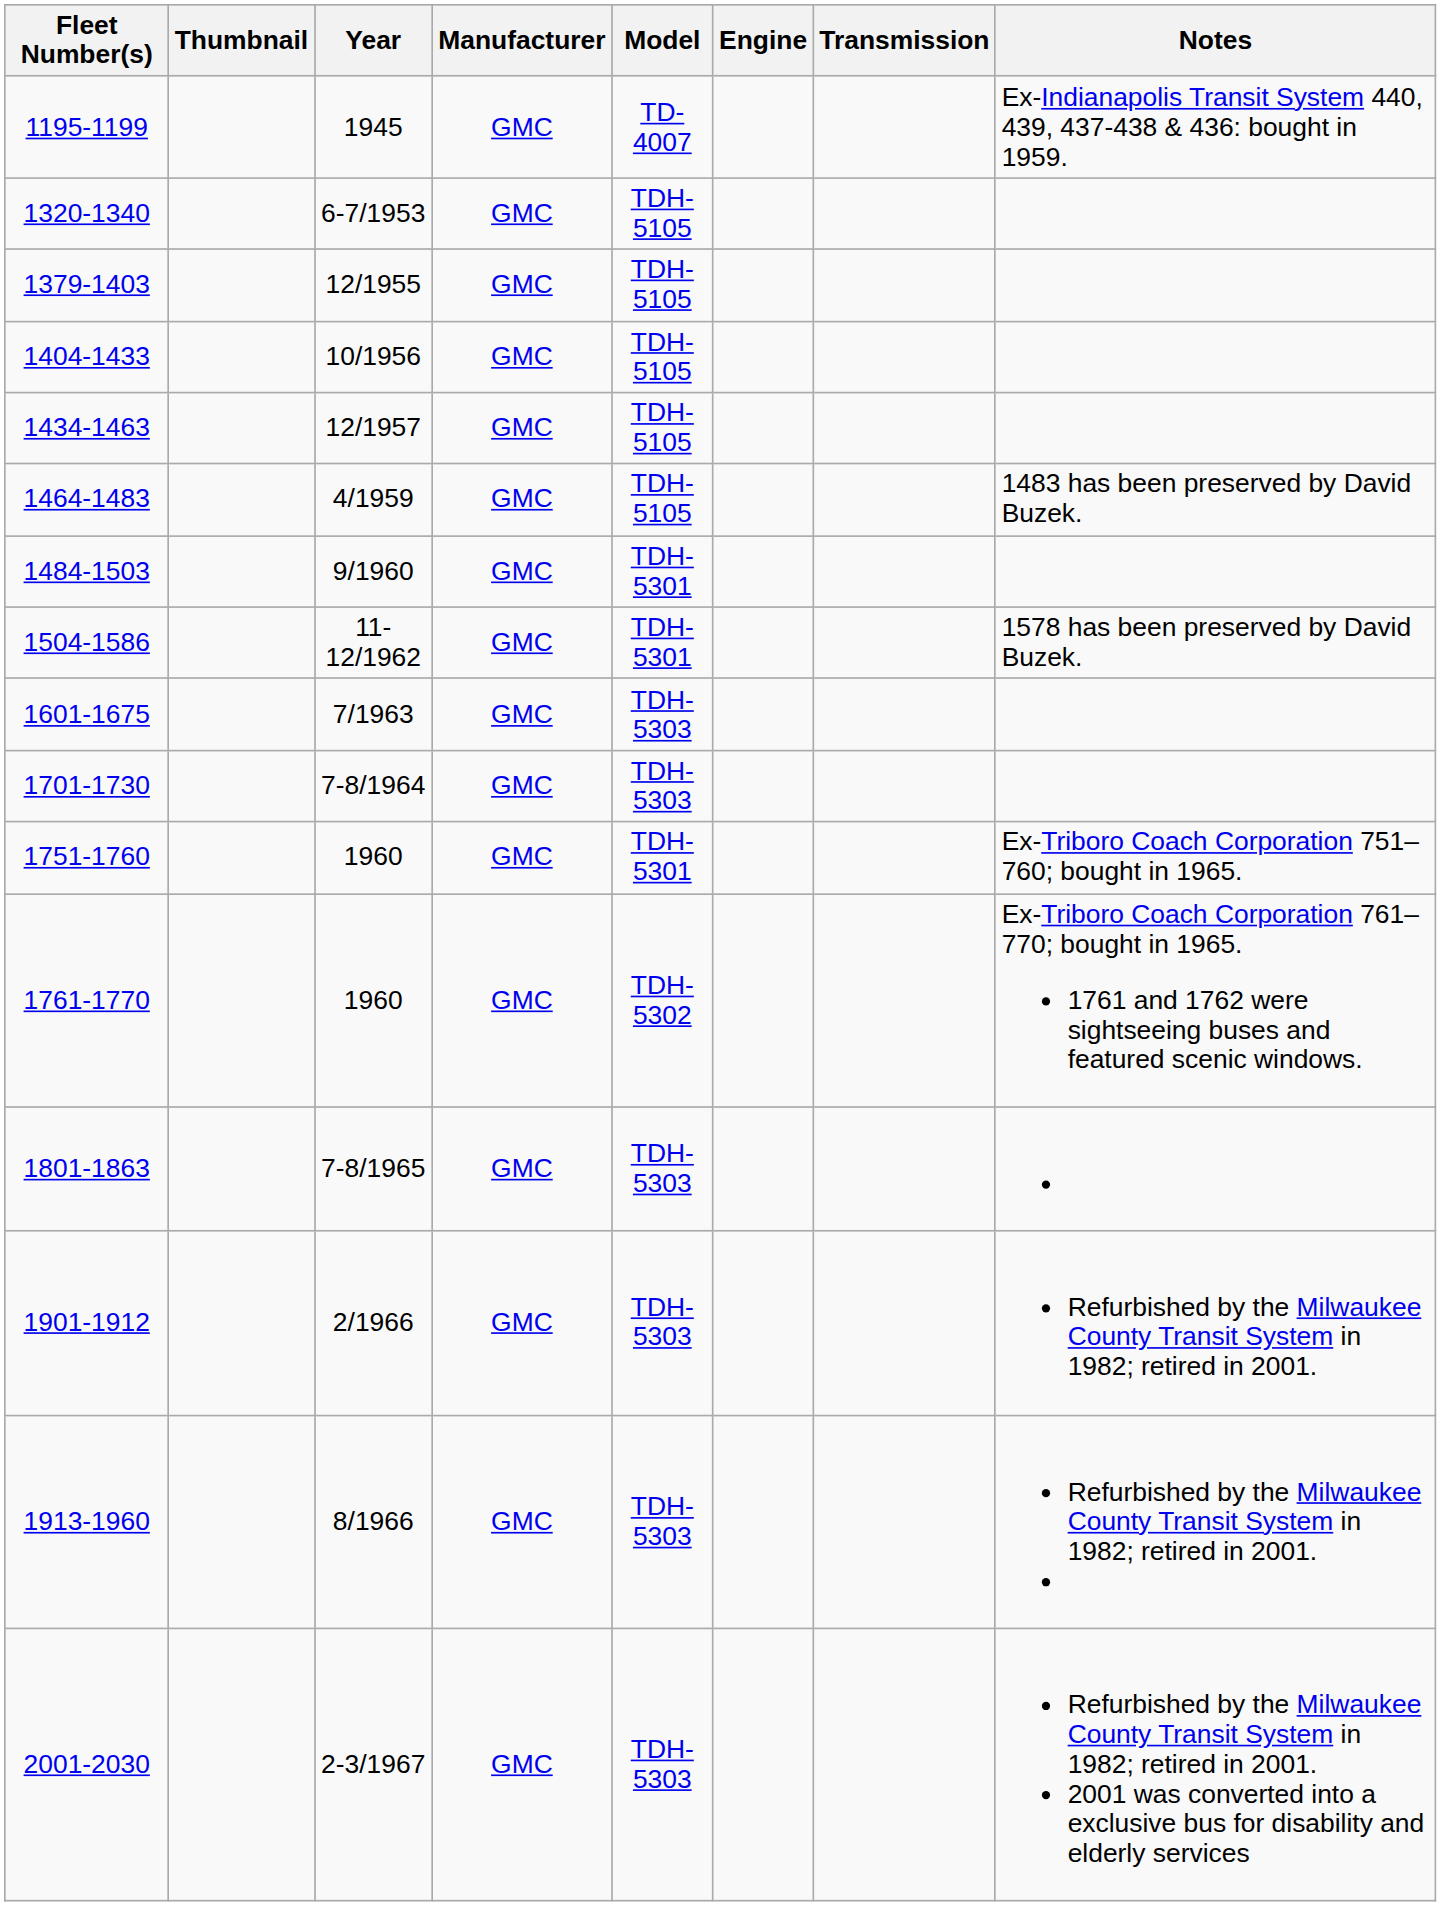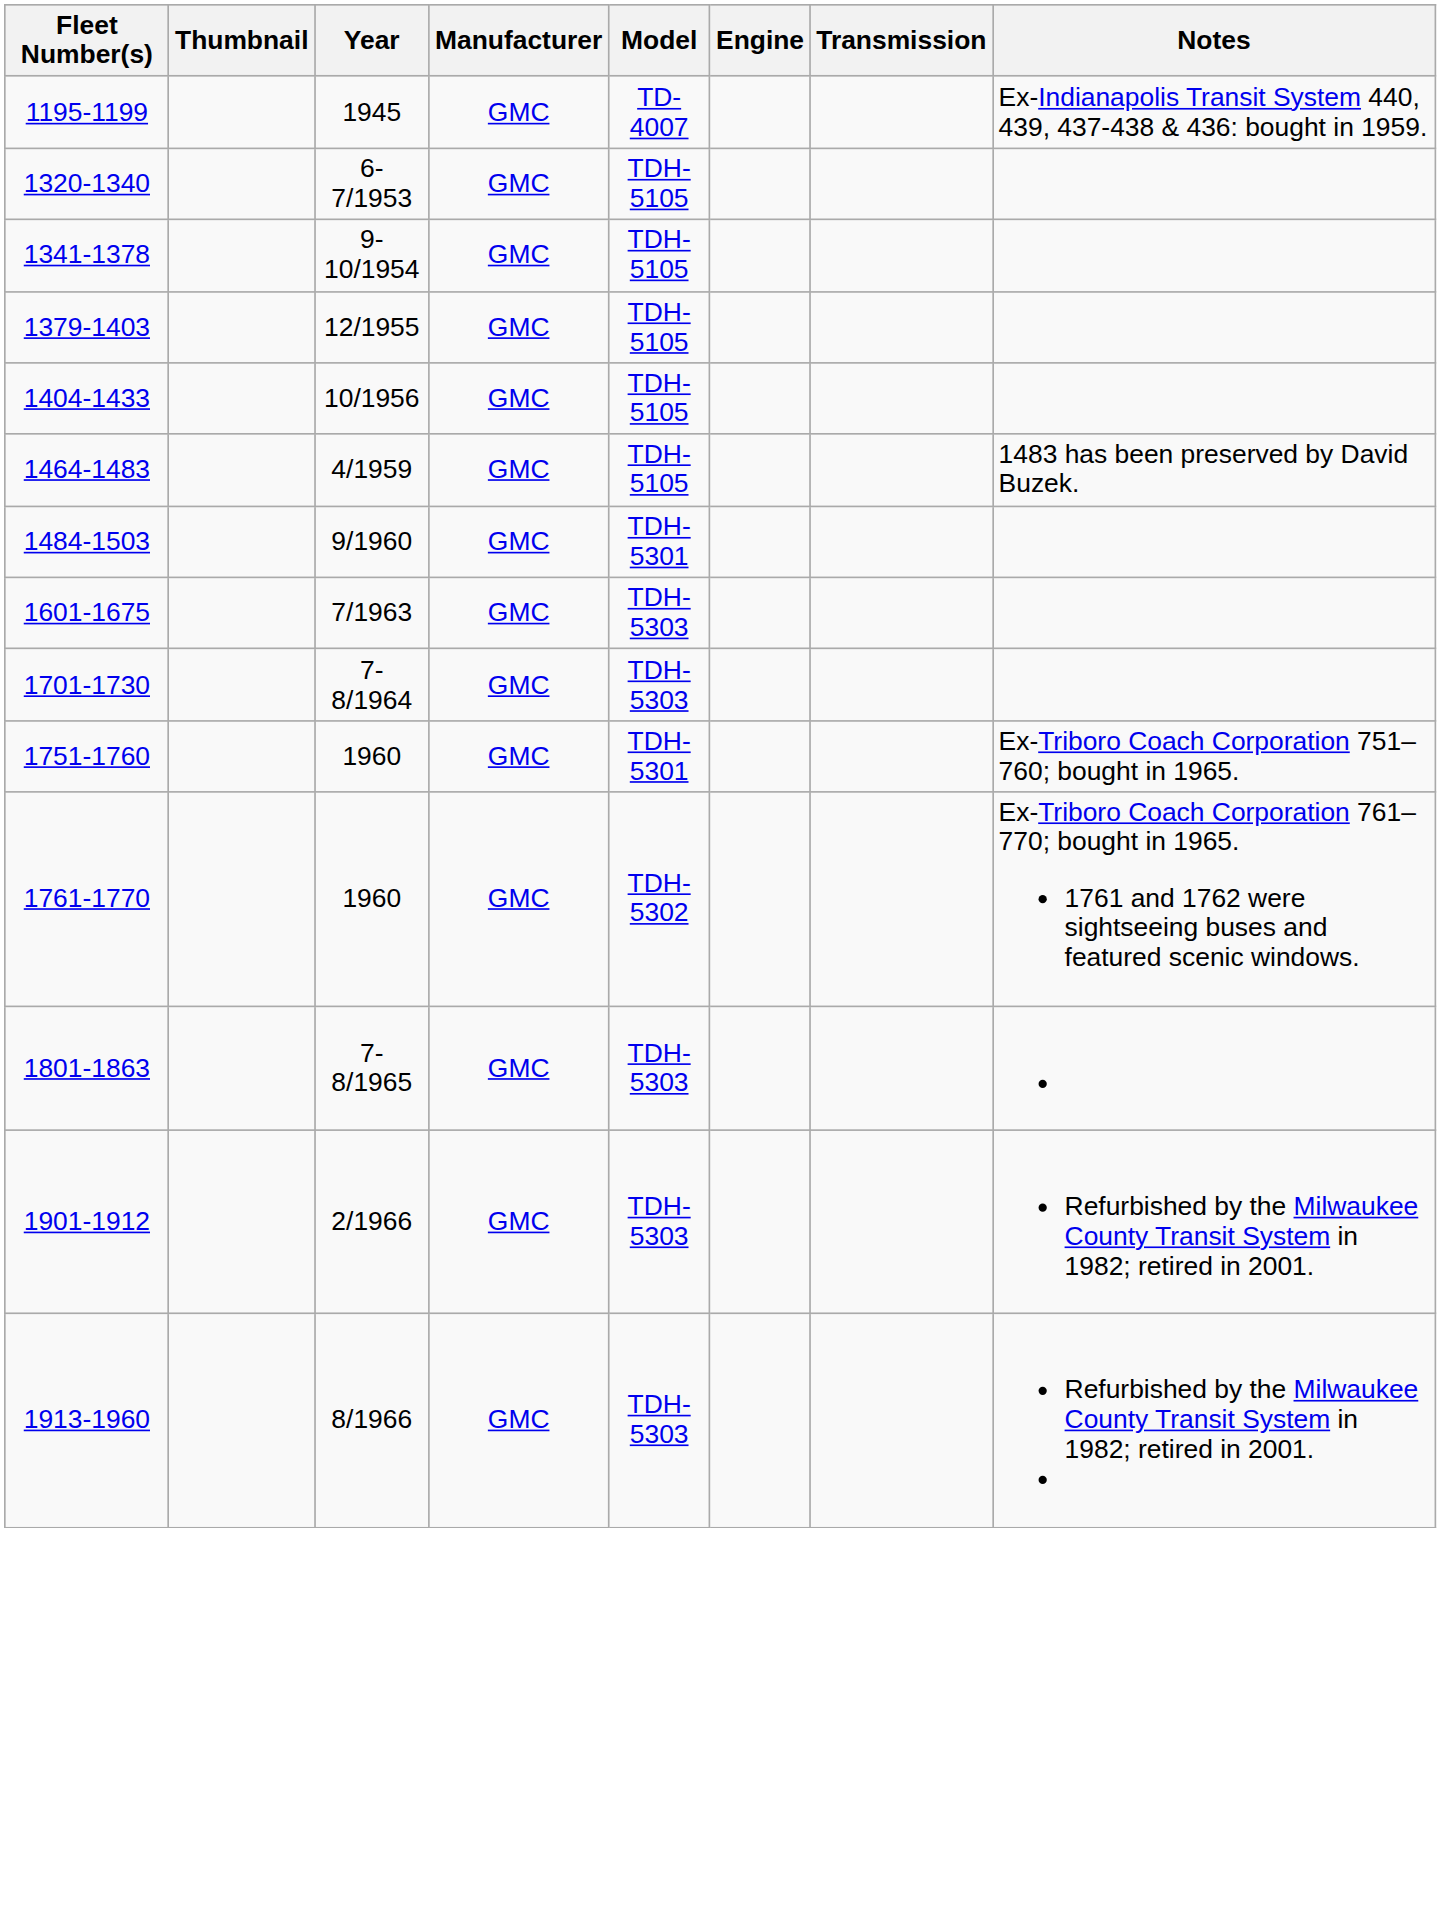+ row: (87, 254)
- row: (87, 427)
- row: (87, 642)
- row: (87, 1764)
